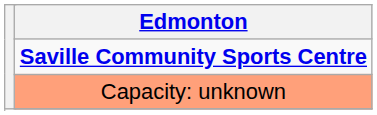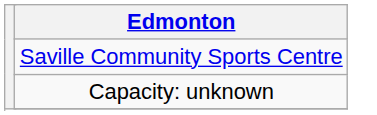(193, 56) bold -> (181, 56) normal
(193, 91) lightsalmon background -> (181, 91) no background
